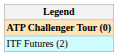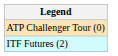(59, 28) bold -> (56, 28) normal
